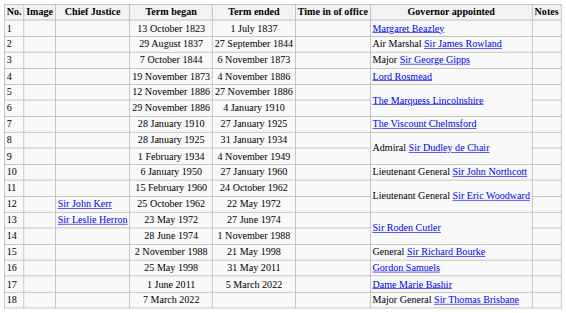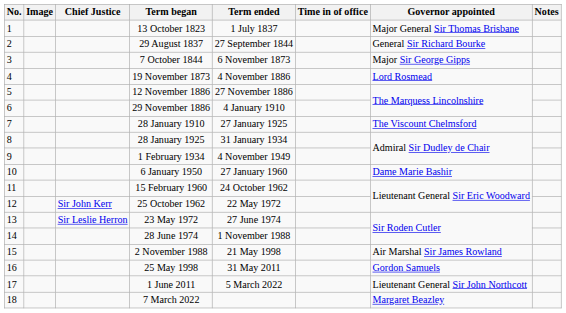(408, 28) Margaret Beazley -> (446, 28) Major General Sir Thomas Brisbane
(437, 44) Air Marshal Sir James Rowland -> (429, 44) General Sir Richard Bourke
(450, 172) Lieutenant General Sir John Northcott -> (412, 172) Dame Marie Bashir
(429, 252) General Sir Richard Bourke -> (437, 252) Air Marshal Sir James Rowland
(412, 284) Dame Marie Bashir -> (450, 284) Lieutenant General Sir John Northcott
(446, 300) Major General Sir Thomas Brisbane -> (408, 300) Margaret Beazley
